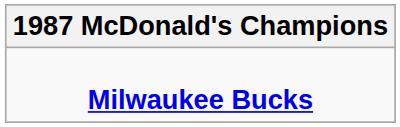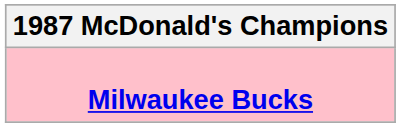(200, 99) no background -> (200, 99) pink background
